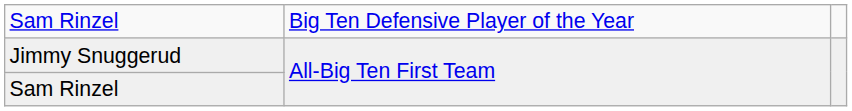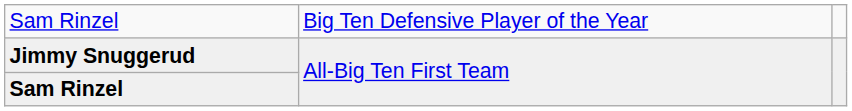(95, 55) normal -> (102, 55) bold
(64, 88) normal -> (66, 88) bold
